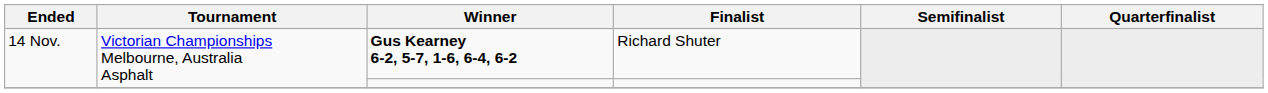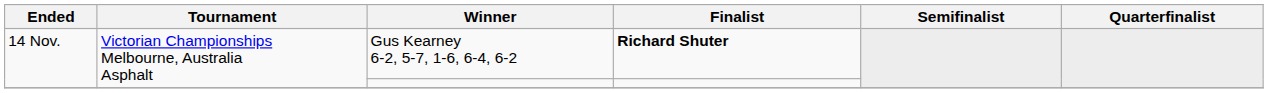(444, 49) bold -> (444, 49) normal
(669, 41) normal -> (673, 41) bold
